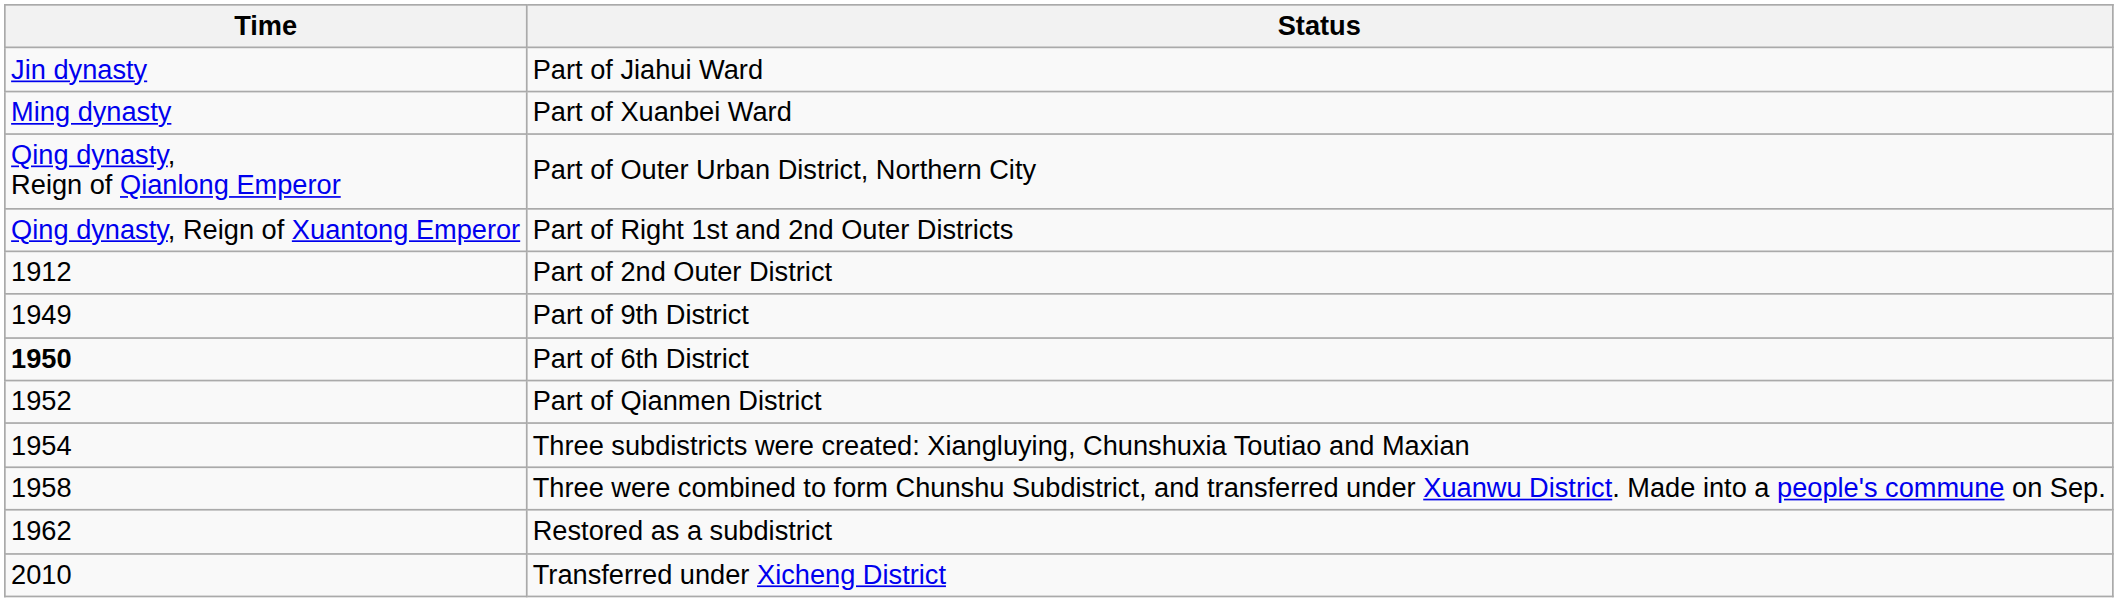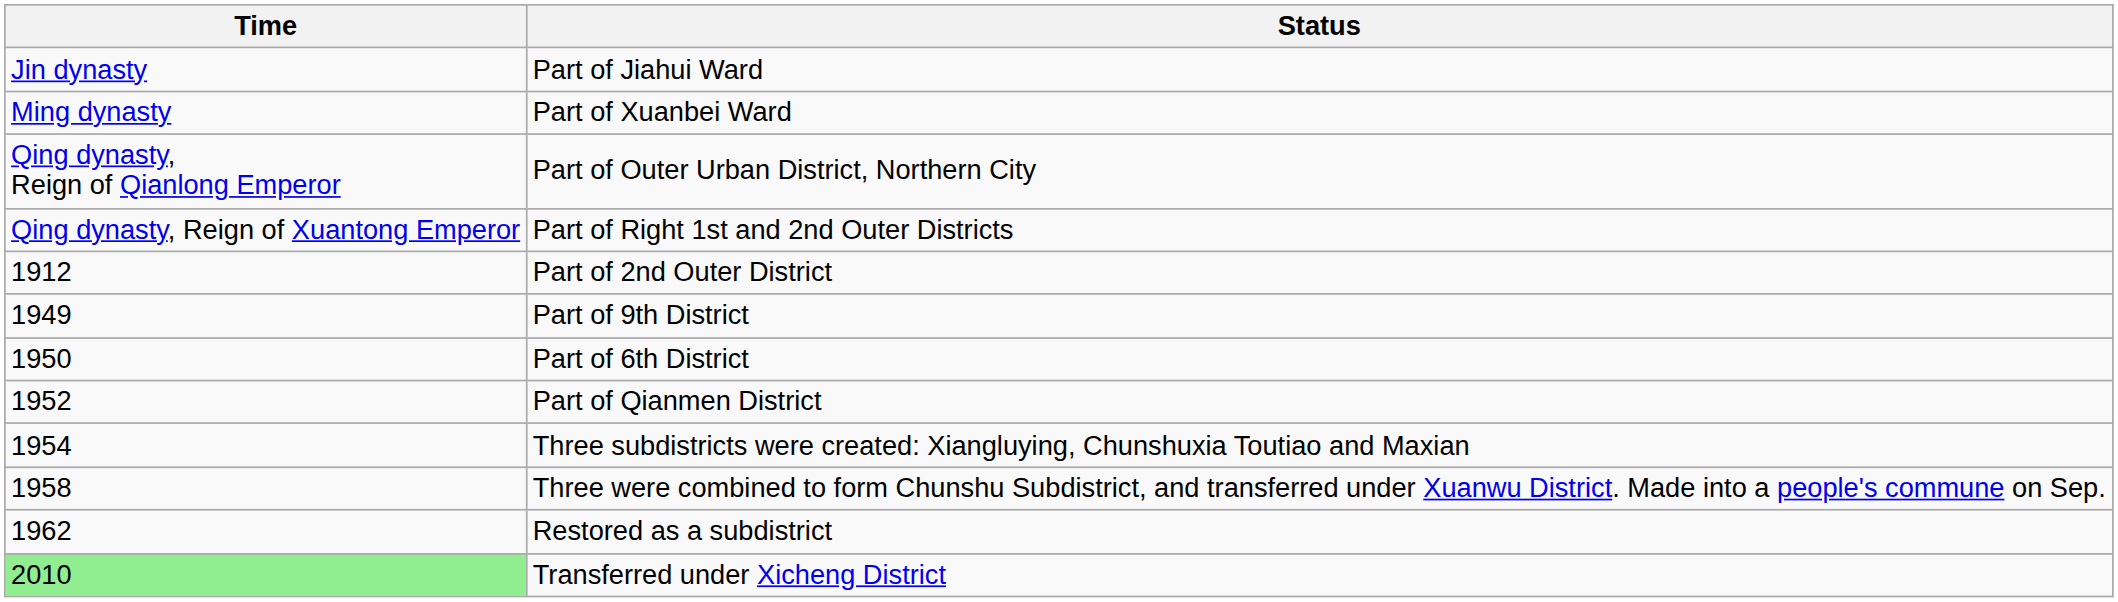(41, 358) bold -> (41, 358) normal
(41, 574) no background -> (41, 574) lightgreen background
